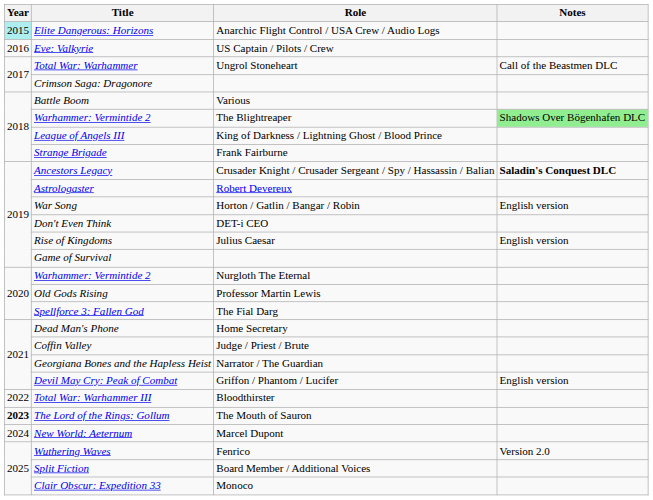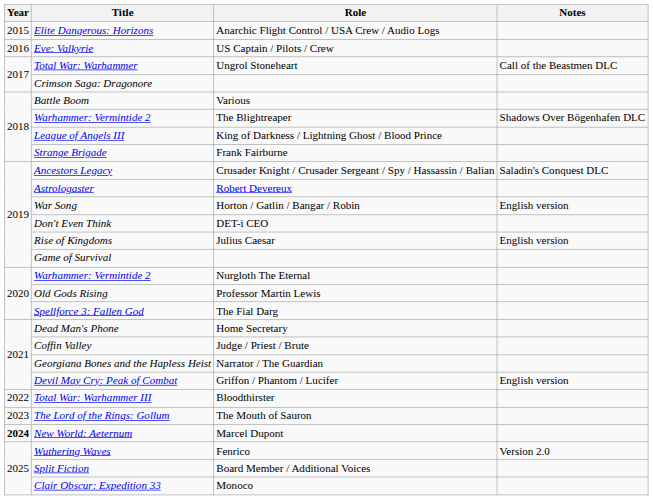(18, 30) paleturquoise background -> (18, 30) no background
(572, 118) lightgreen background -> (572, 118) no background
(558, 170) bold -> (554, 170) normal
(18, 415) bold -> (18, 415) normal
(18, 433) normal -> (18, 433) bold
